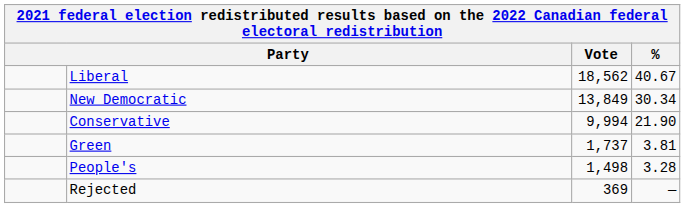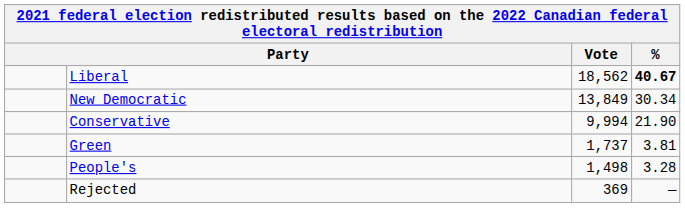(656, 77) normal -> (656, 77) bold
